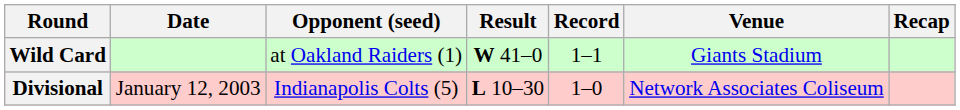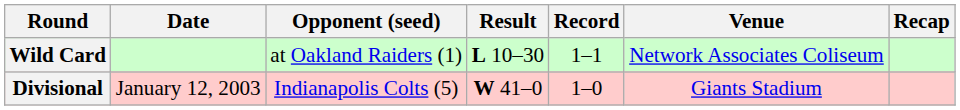(508, 54) W 41–0 -> (508, 54) L 10–30
(756, 54) Giants Stadium -> (756, 54) Network Associates Coliseum
(508, 88) L 10–30 -> (508, 88) W 41–0
(756, 88) Network Associates Coliseum -> (756, 88) Giants Stadium
